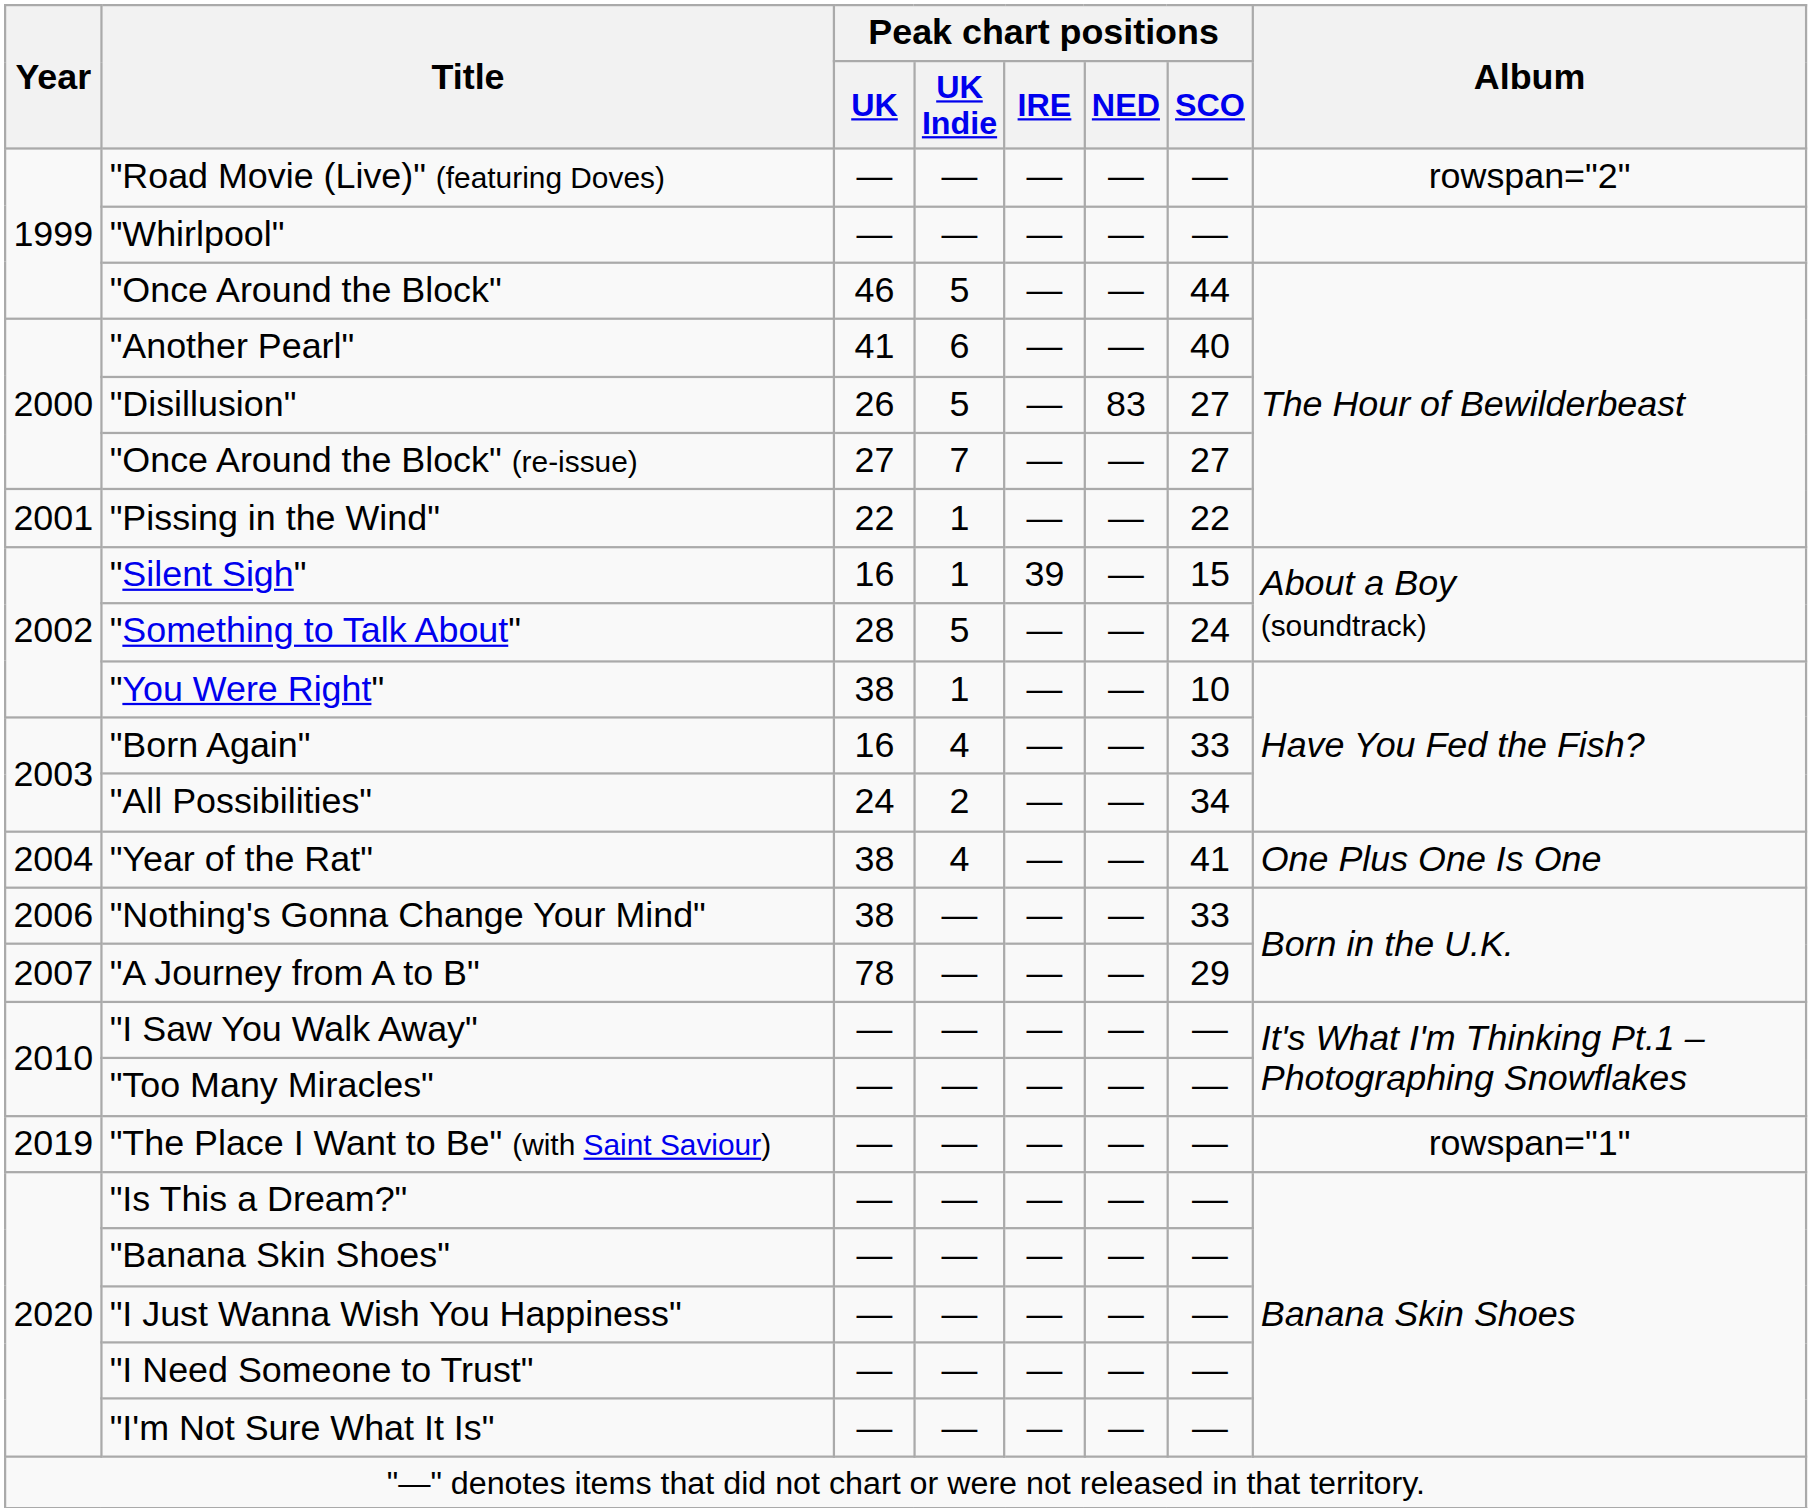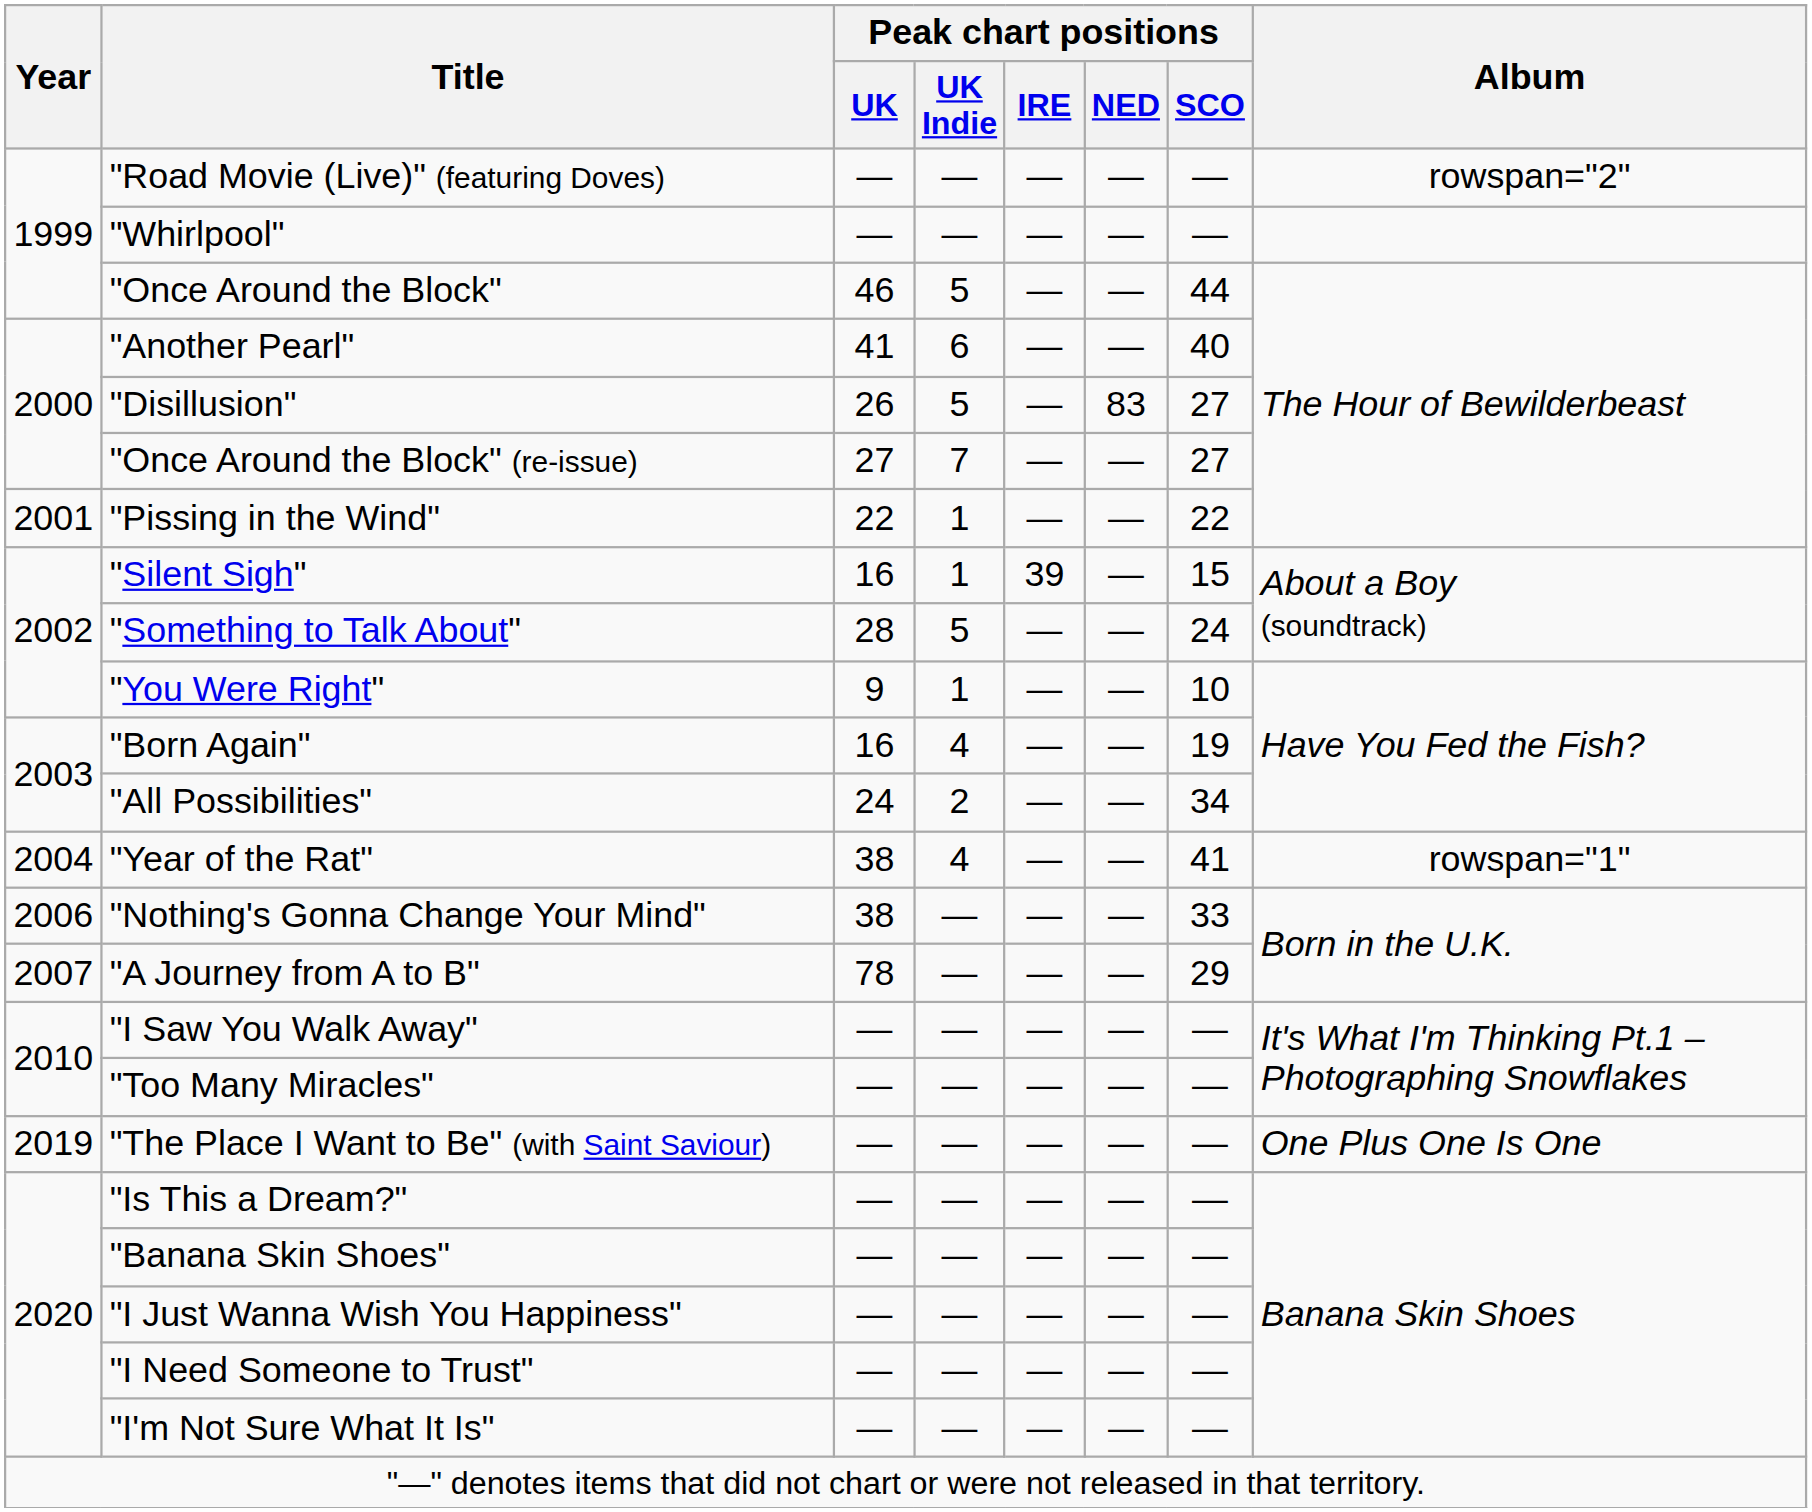(875, 688) 38 -> (874, 688) 9
(1210, 744) 33 -> (1210, 744) 19
(1431, 858) One Plus One Is One -> (1530, 858) rowspan="1"
(1530, 1142) rowspan="1" -> (1431, 1142) One Plus One Is One
